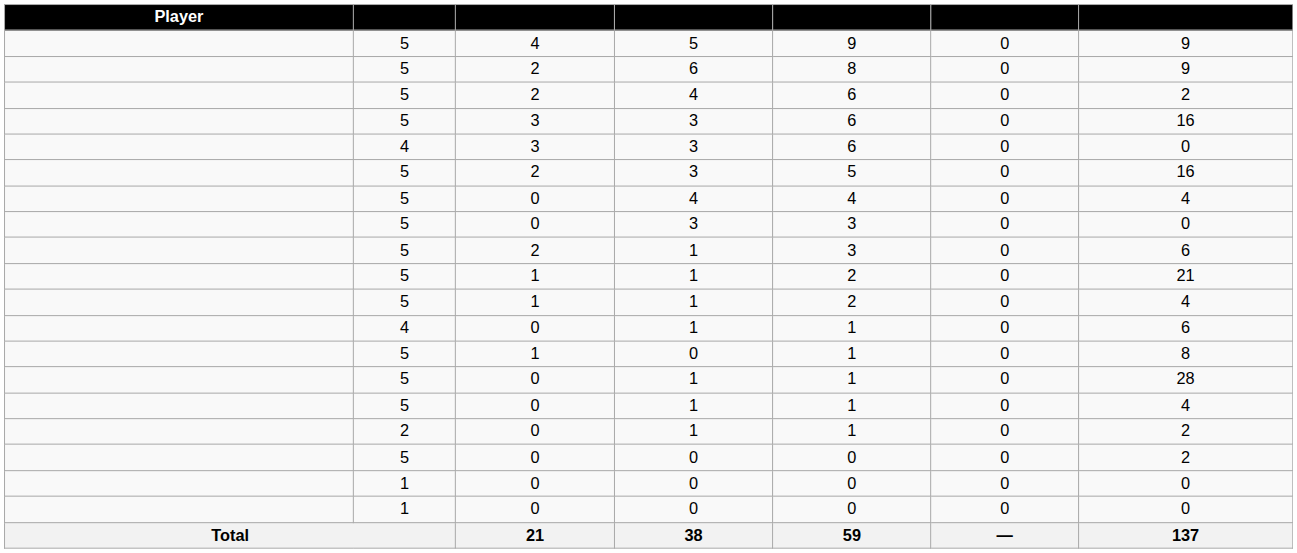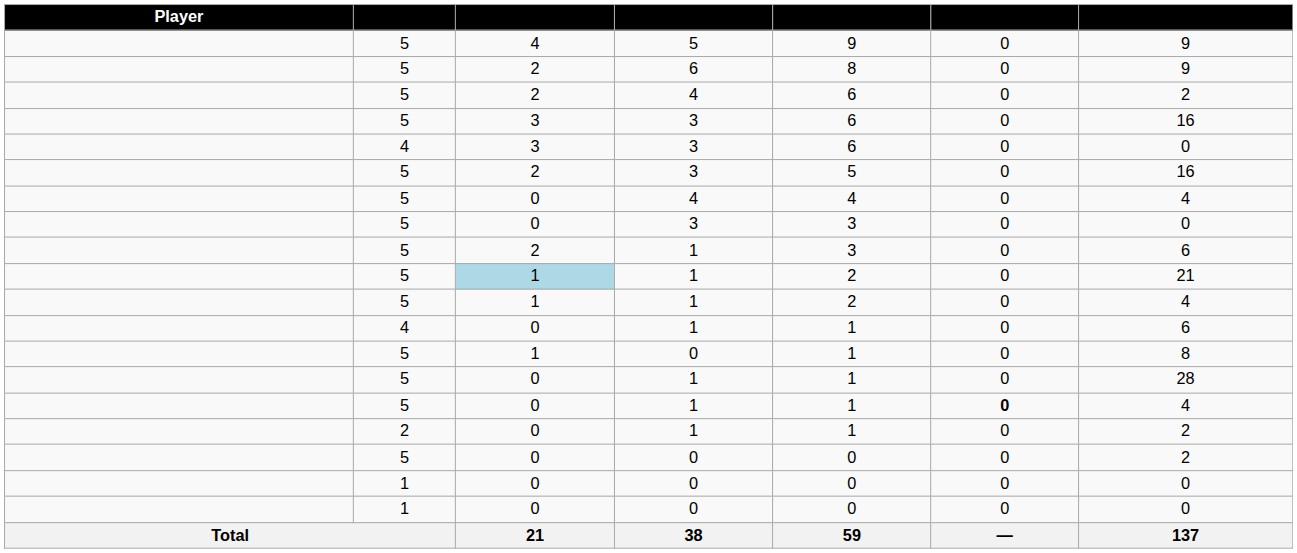(535, 276) no background -> (535, 276) lightblue background
(1005, 405) normal -> (1005, 405) bold
